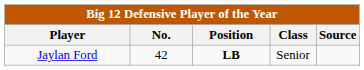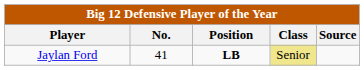(161, 55) 42 -> (161, 55) 41
(293, 55) no background -> (293, 55) khaki background
